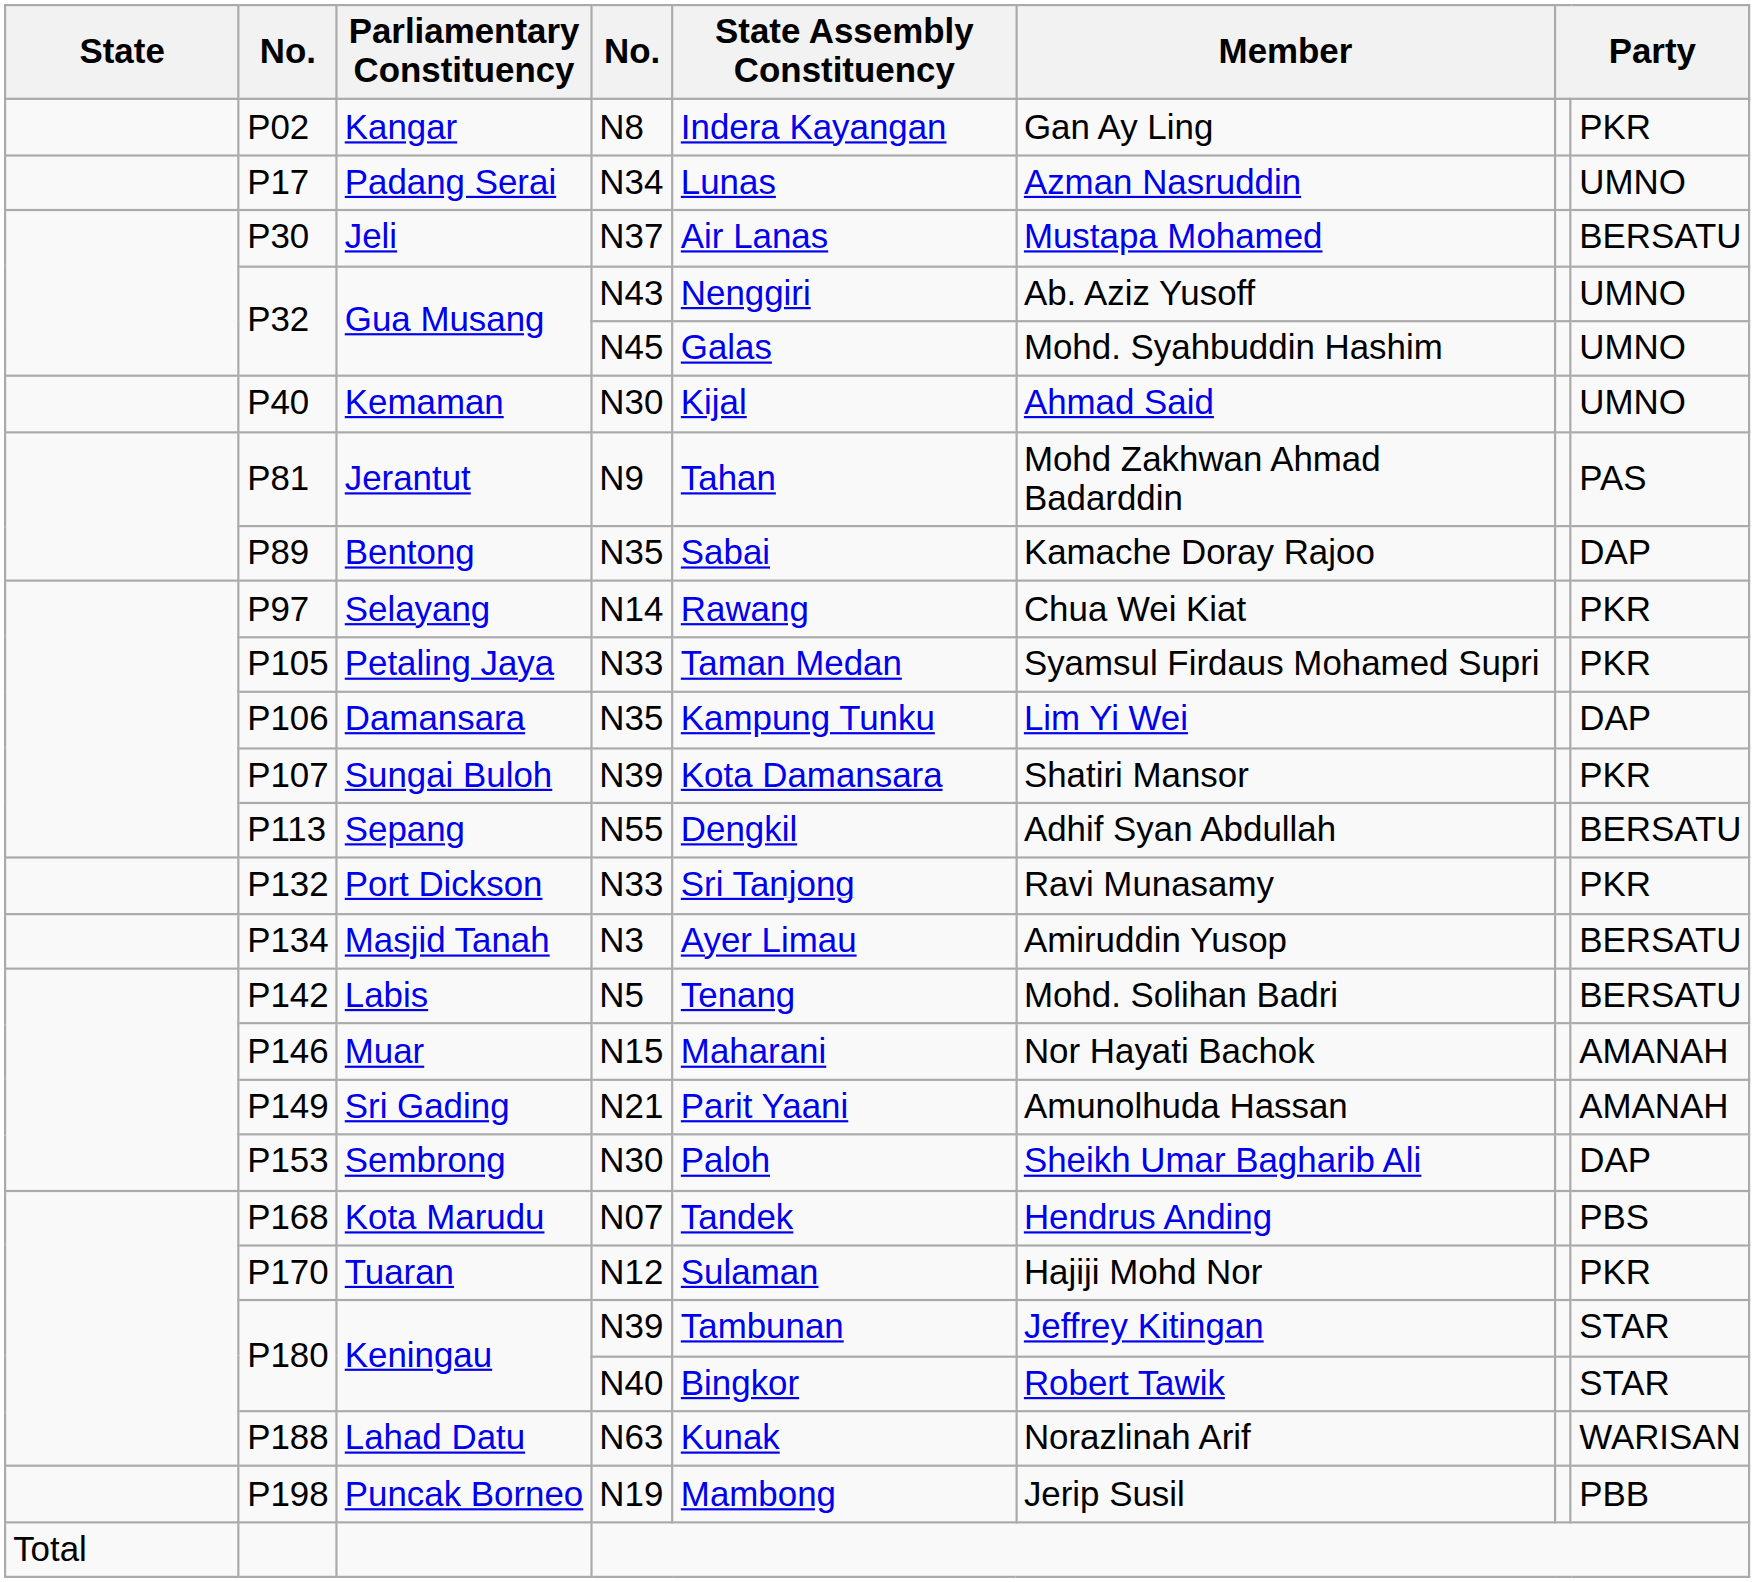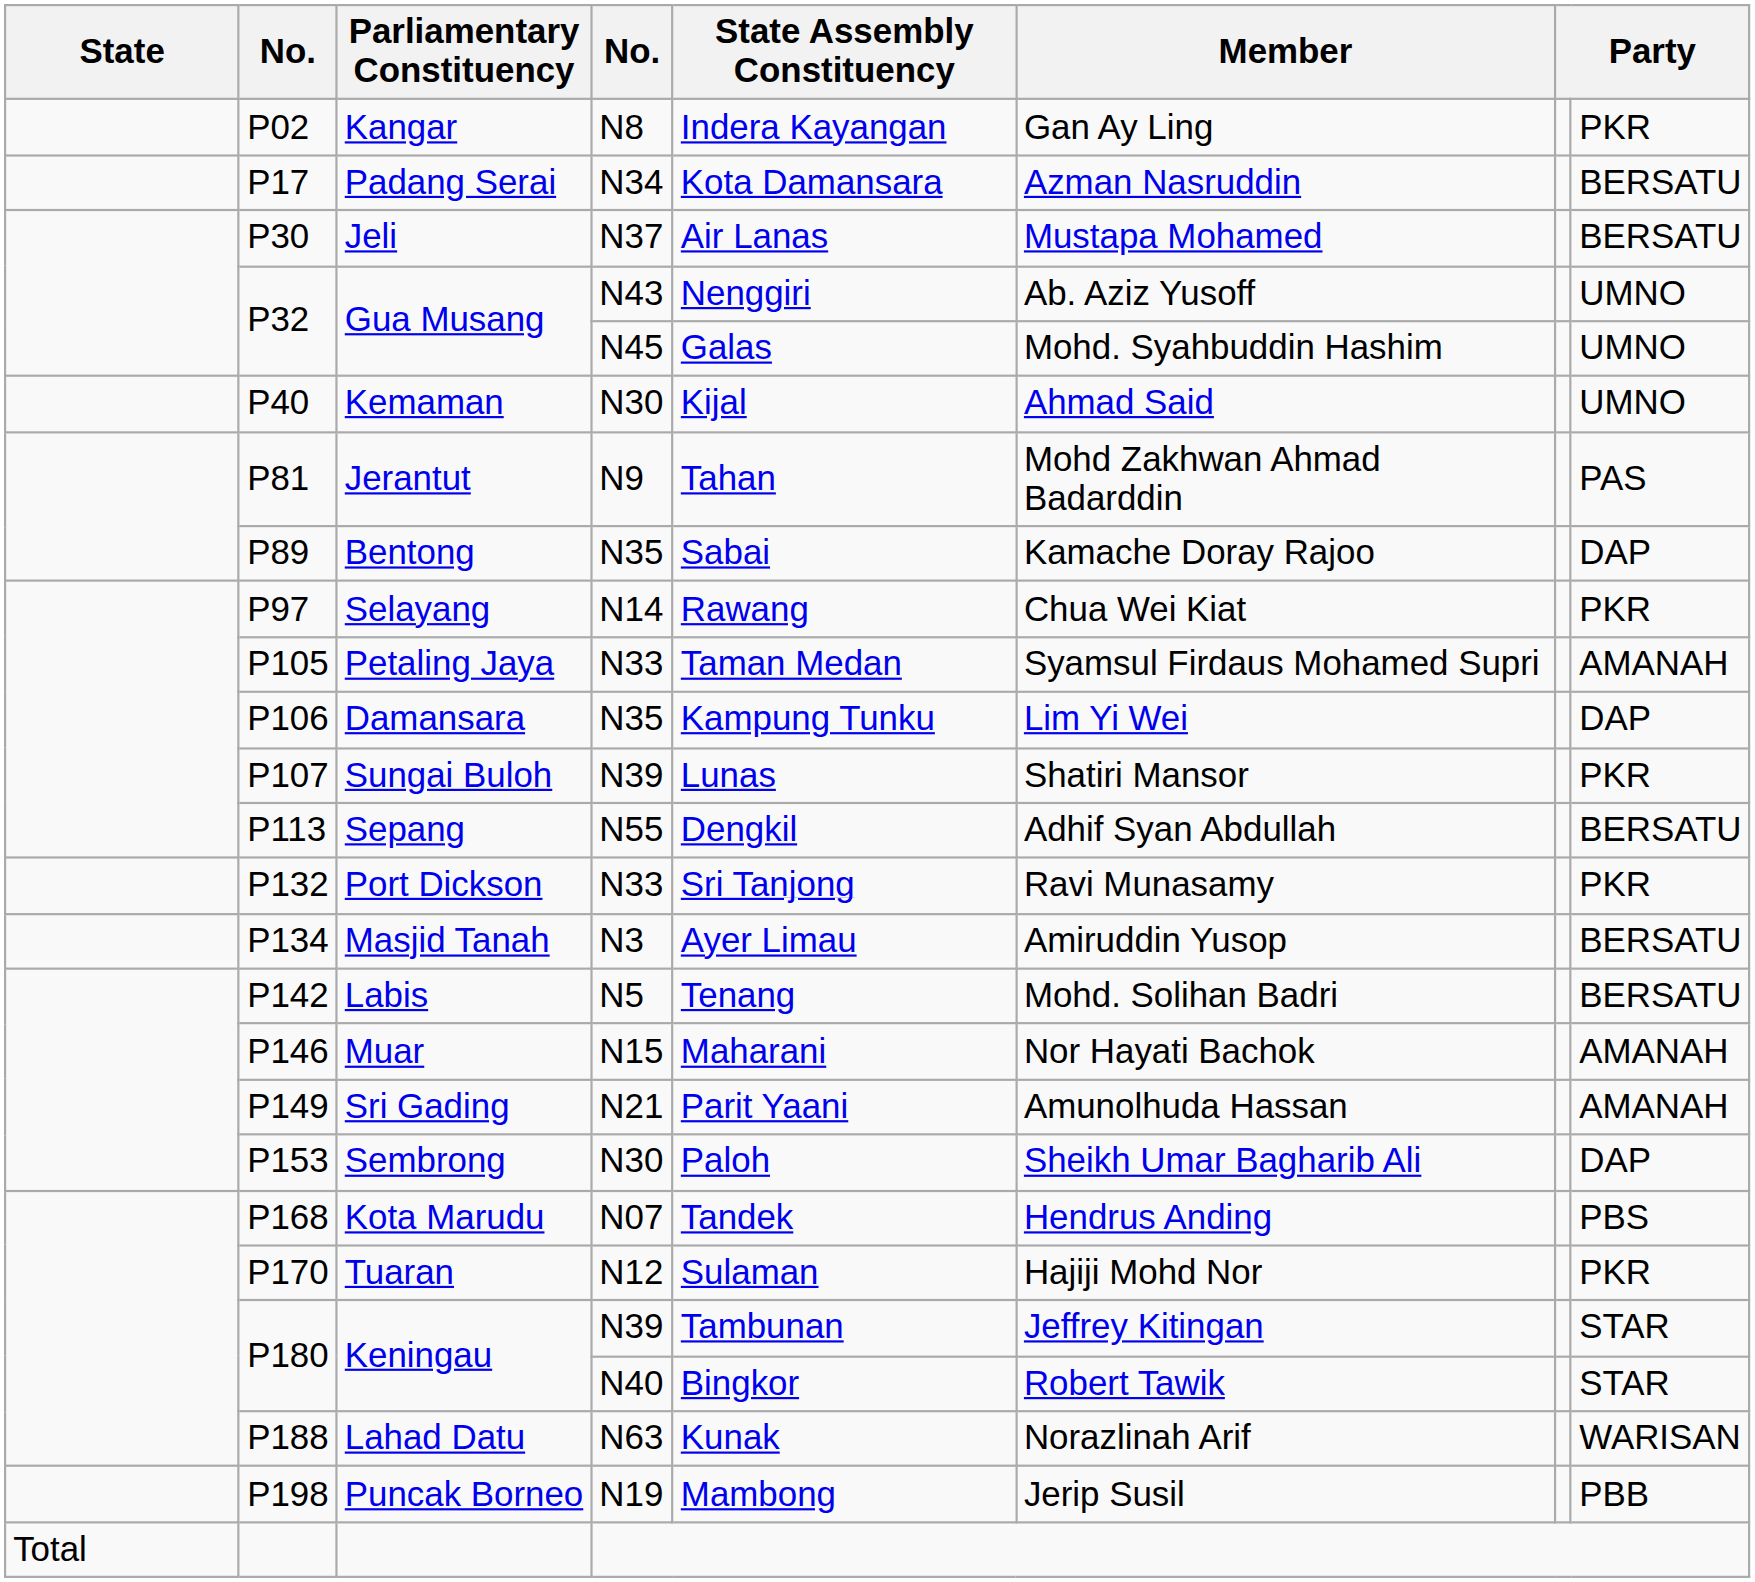(728, 182) Lunas -> (812, 182) Kota Damansara
(1633, 182) UMNO -> (1660, 182) BERSATU
(1615, 663) PKR -> (1654, 663) AMANAH
(812, 774) Kota Damansara -> (728, 774) Lunas
